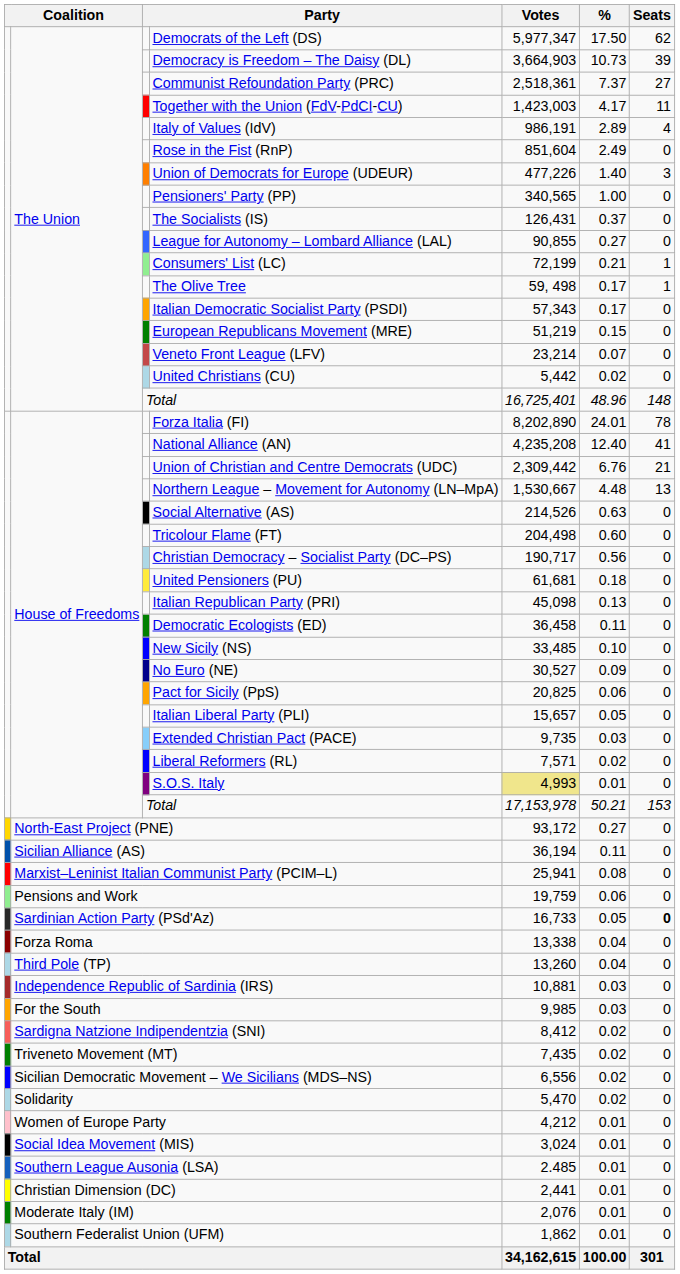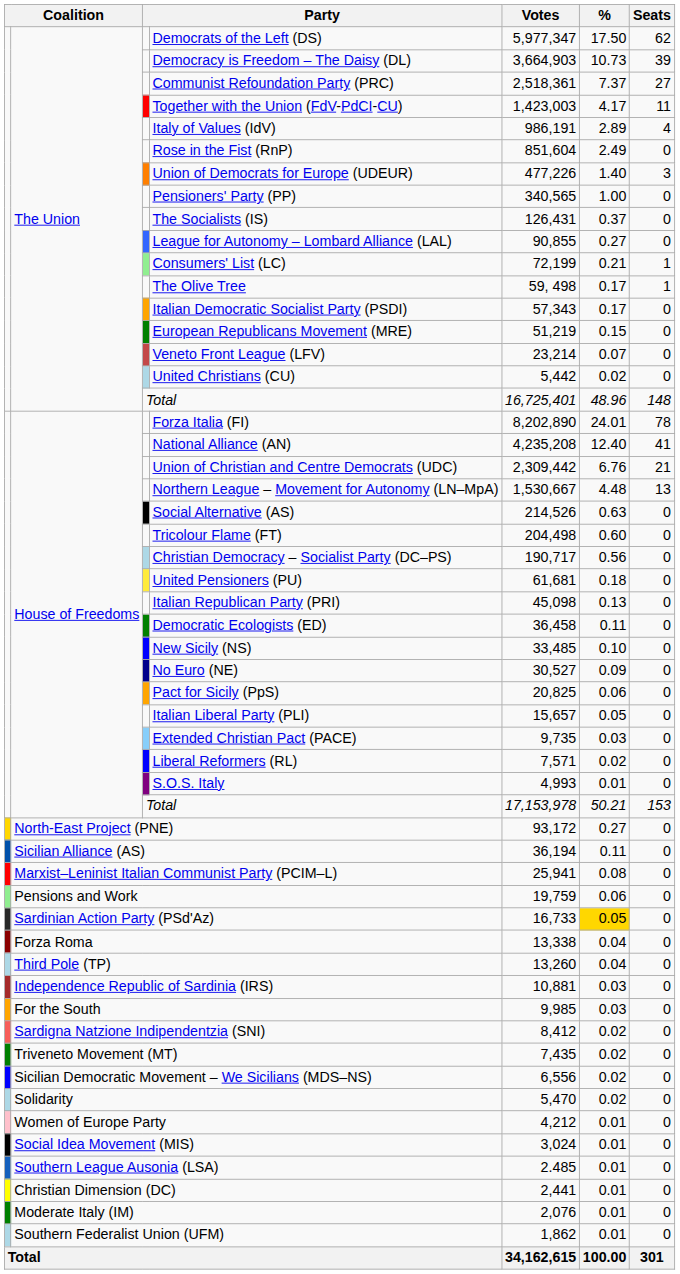(558, 783) khaki background -> (558, 783) no background
(612, 919) no background -> (612, 919) gold background
(667, 919) bold -> (667, 919) normal
